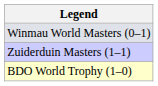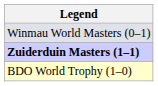(69, 52) normal -> (73, 52) bold
